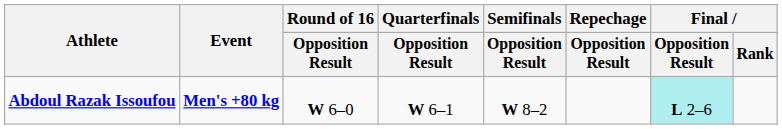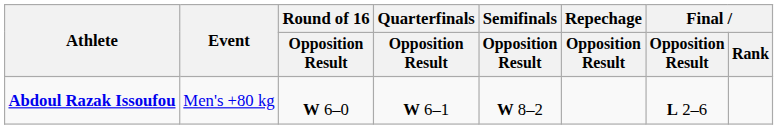(231, 100) bold -> (229, 100) normal
(692, 110) paleturquoise background -> (687, 110) no background
